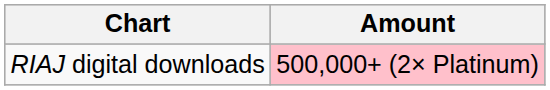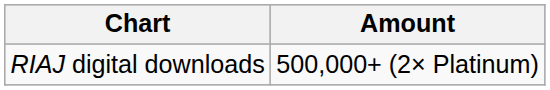(408, 64) pink background -> (408, 64) no background
